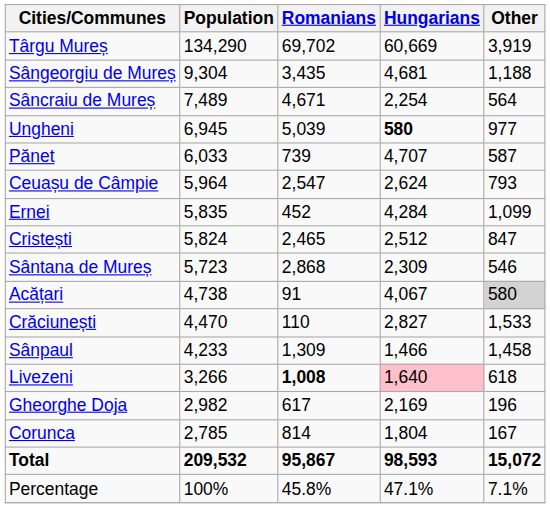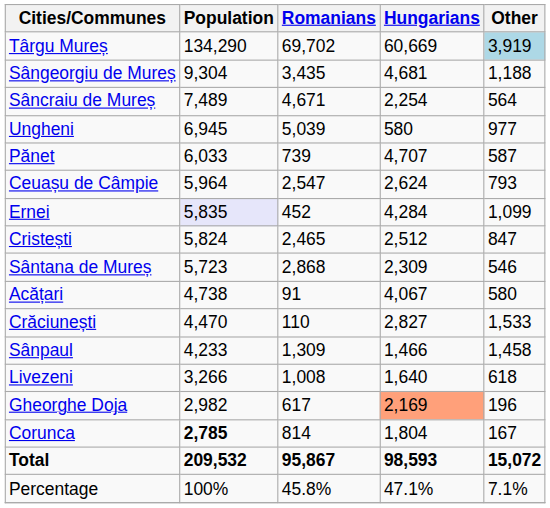(510, 45) no background -> (510, 45) lightblue background
(398, 128) bold -> (398, 128) normal
(206, 211) no background -> (206, 211) lavender background
(502, 294) lightgrey background -> (502, 294) no background
(304, 377) bold -> (304, 377) normal
(406, 377) pink background -> (406, 377) no background
(406, 405) no background -> (406, 405) lightsalmon background
(206, 433) normal -> (206, 433) bold
